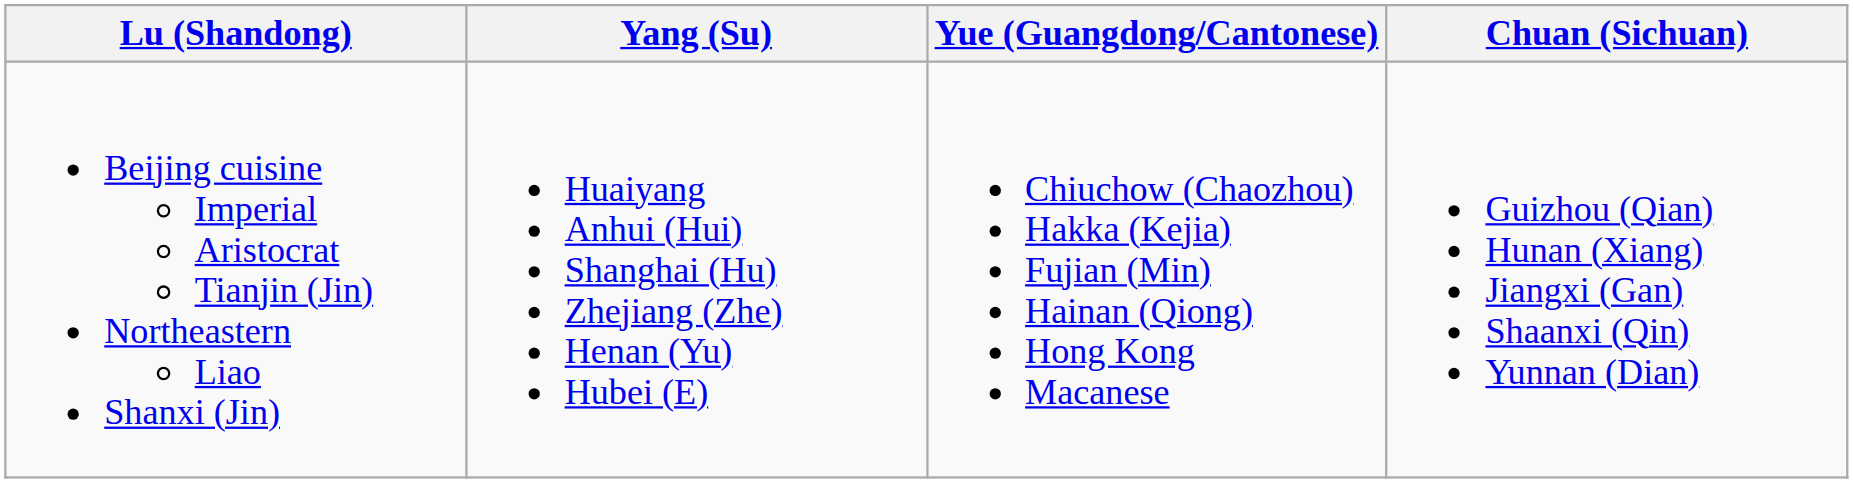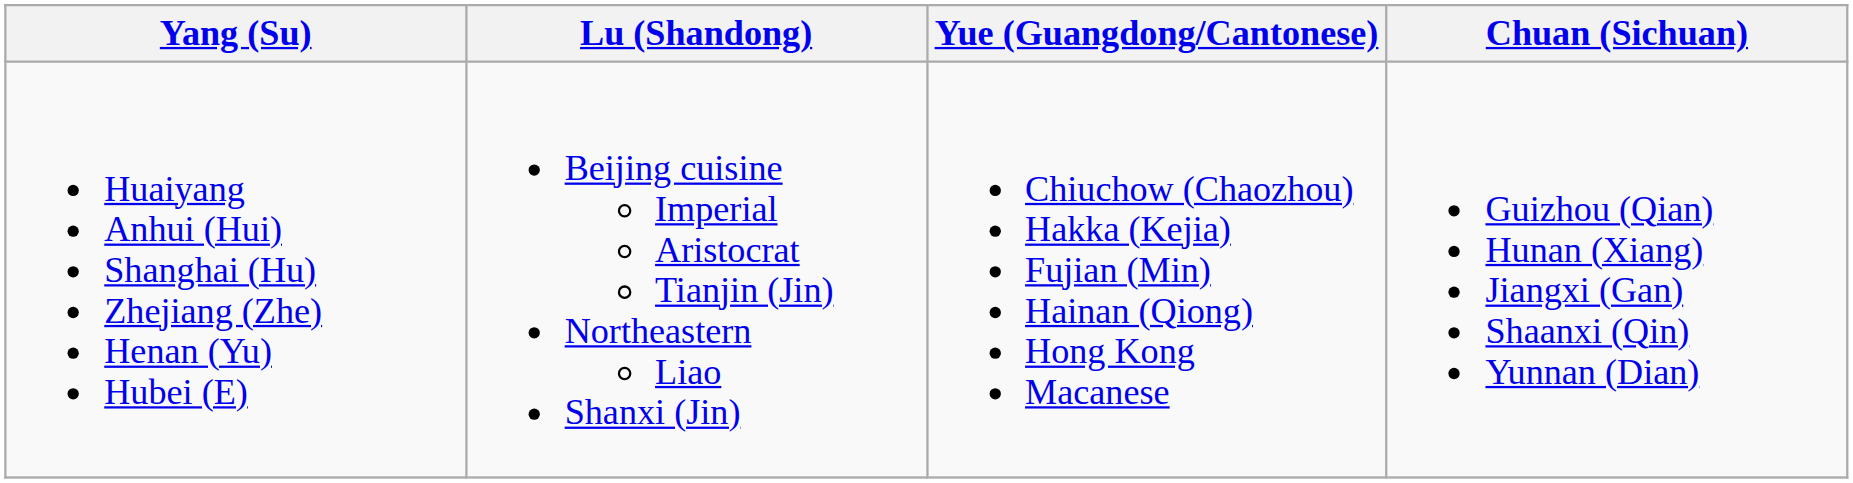columns swapped: (236, 33) <-> (696, 33)
